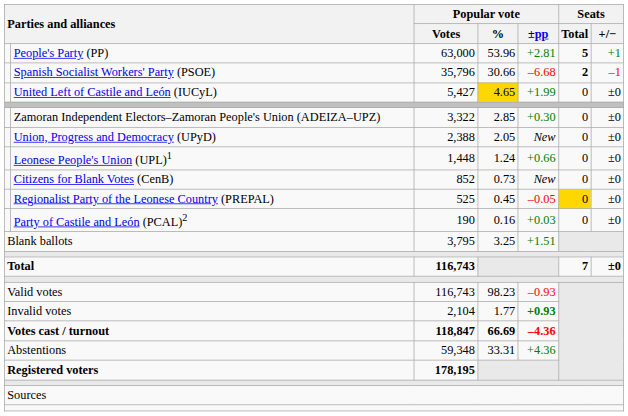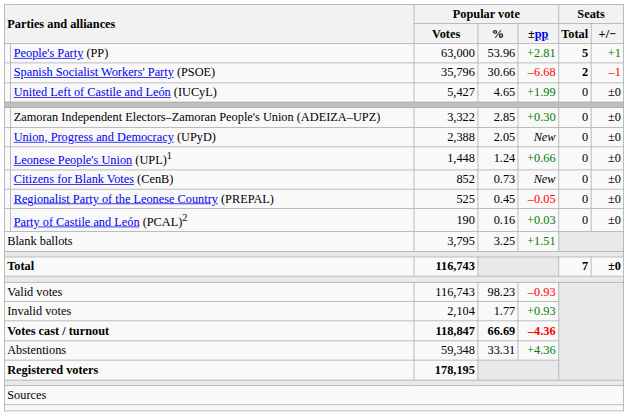(504, 92) gold background -> (504, 92) no background
(585, 199) gold background -> (585, 199) no background
(541, 311) bold -> (541, 311) normal
